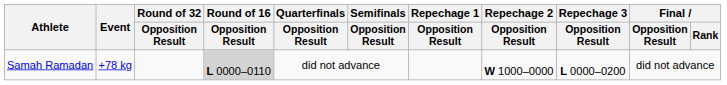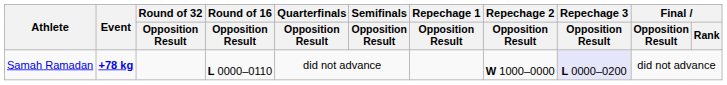(115, 65) normal -> (116, 65) bold
(239, 71) lightgrey background -> (240, 71) no background
(593, 71) no background -> (594, 71) lavender background
